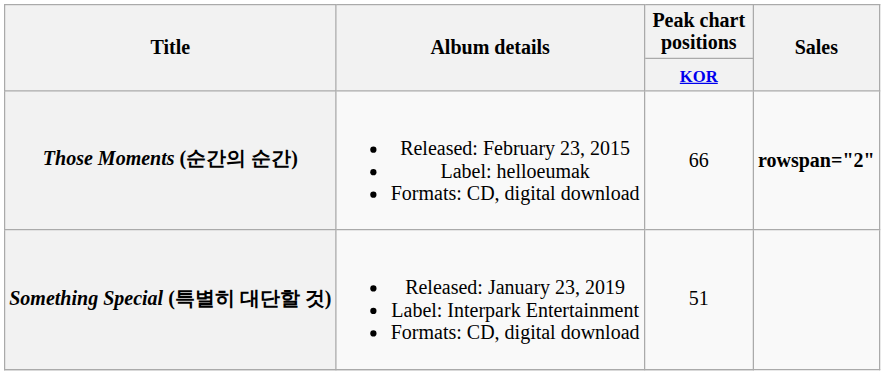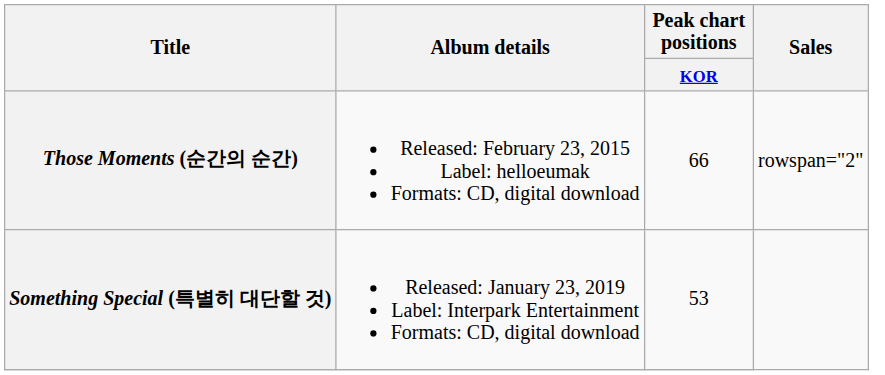(816, 160) bold -> (811, 160) normal
(699, 299) 51 -> (699, 299) 53
